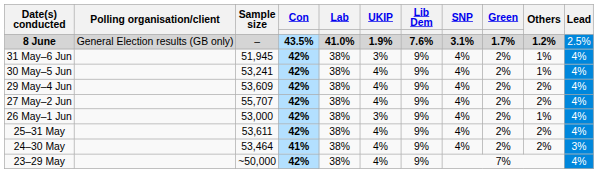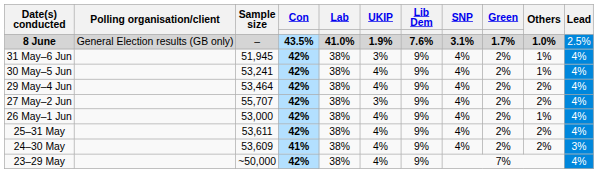(544, 42) 1.2% -> (544, 42) 1.0%
(257, 87) 53,609 -> (257, 87) 53,464
(381, 102) 4% -> (381, 102) 3%
(381, 117) 3% -> (381, 117) 4%
(257, 147) 53,464 -> (257, 147) 53,609
